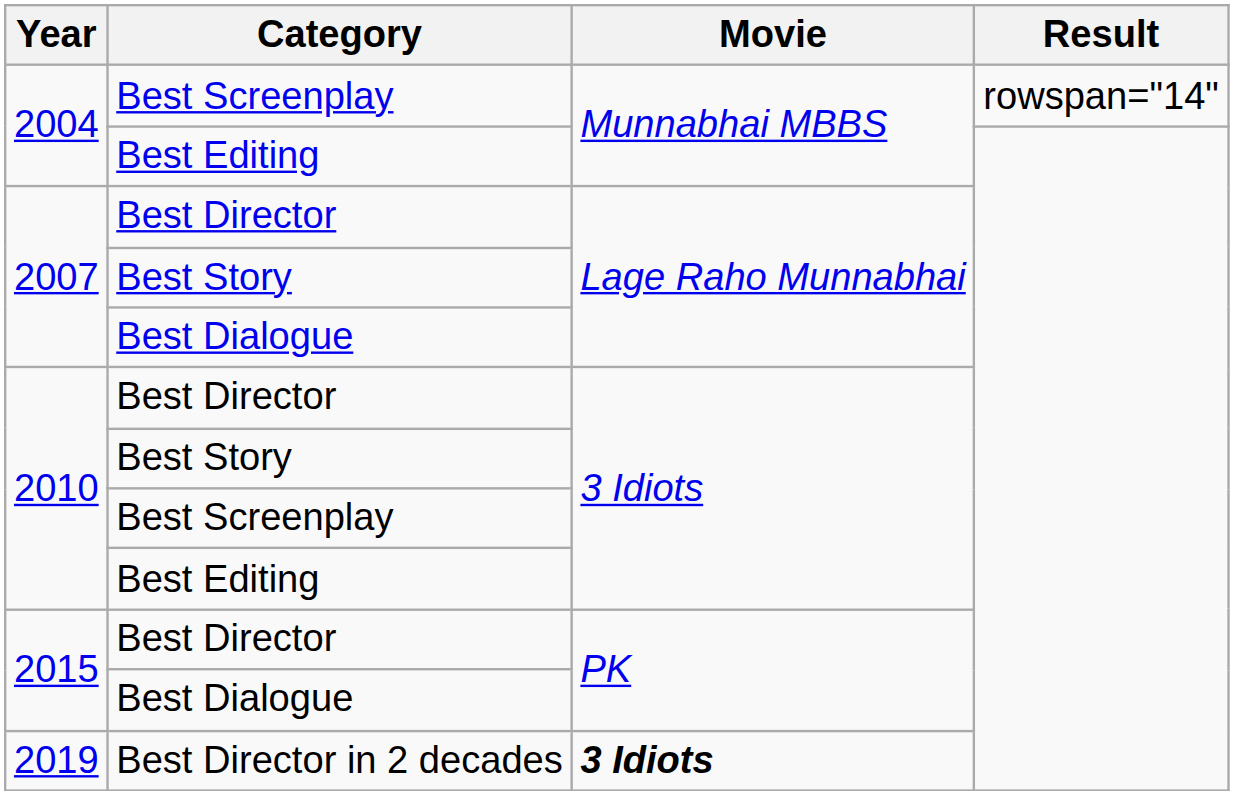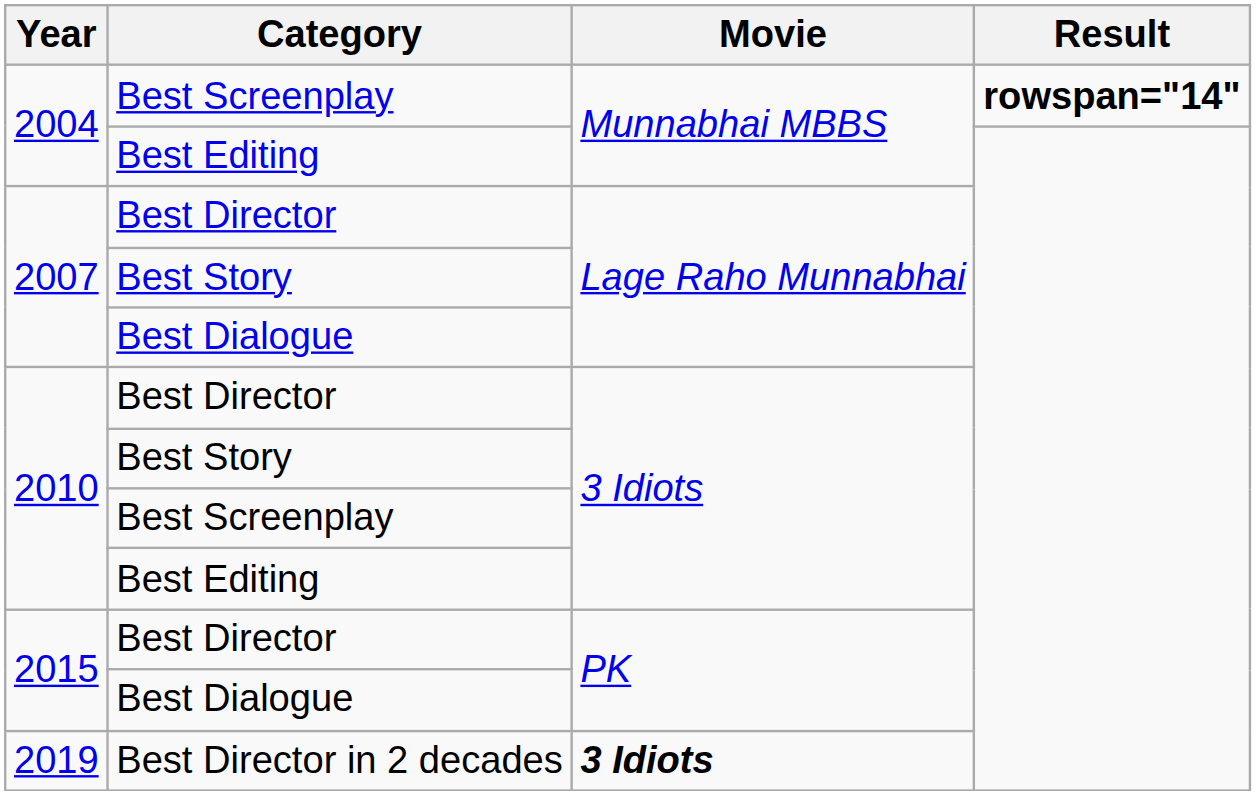(1101, 95) normal -> (1112, 95) bold
